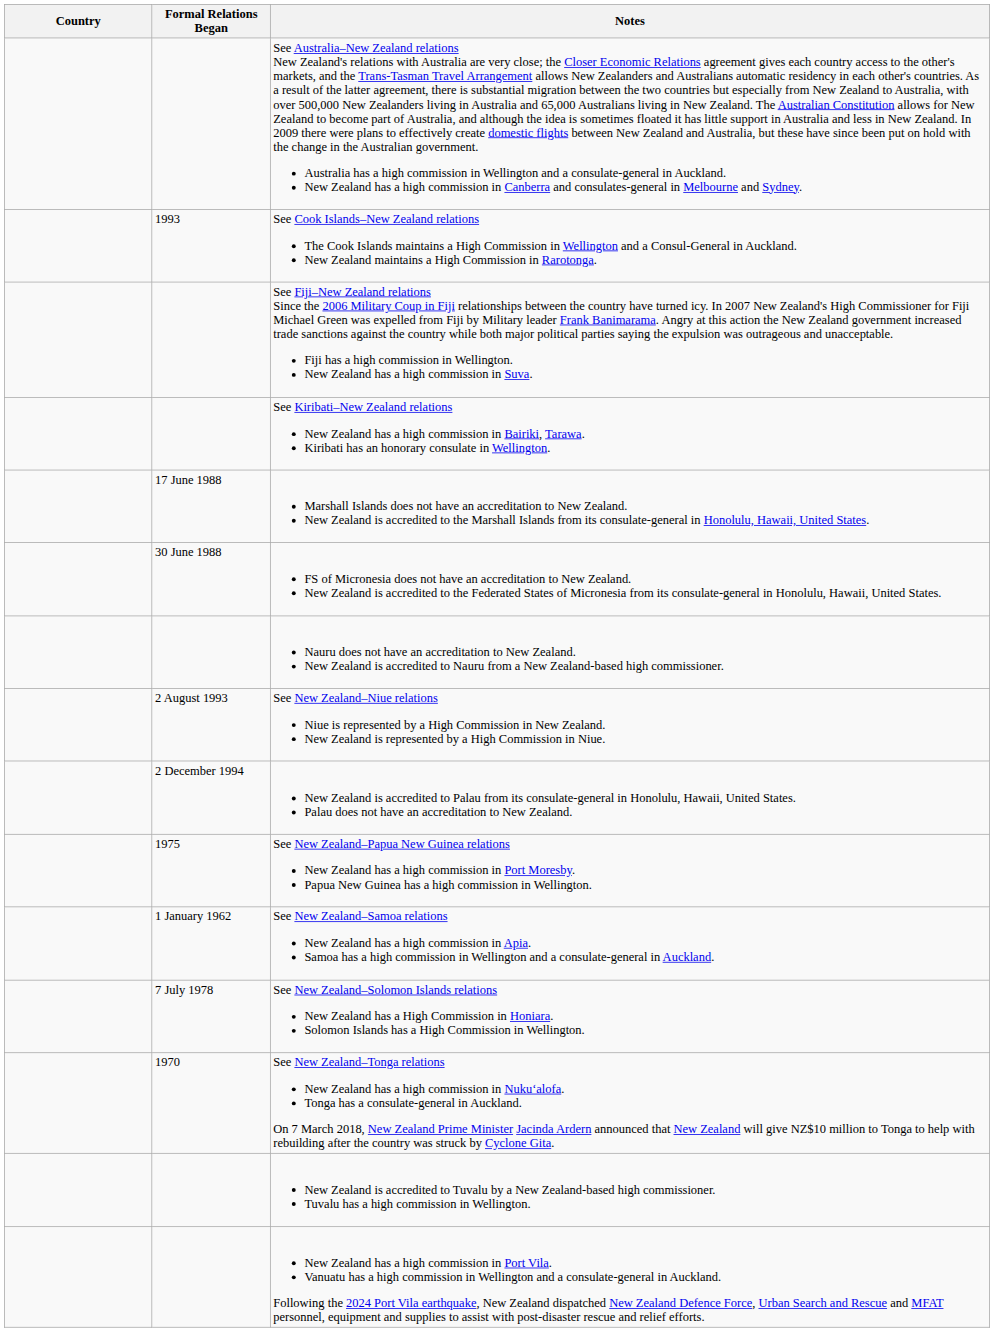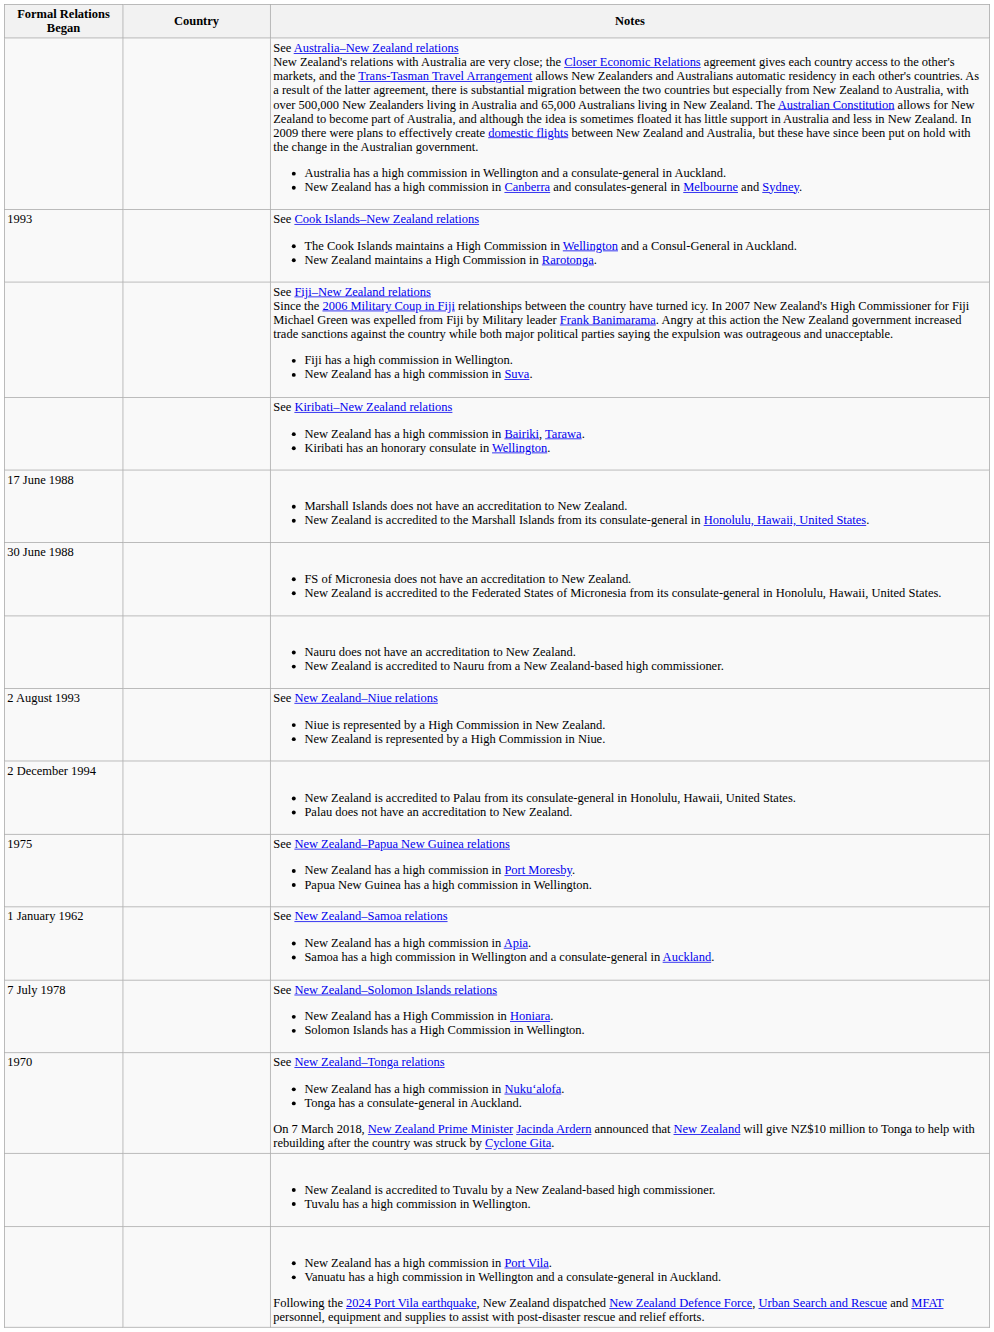columns swapped: (78, 21) <-> (211, 21)
